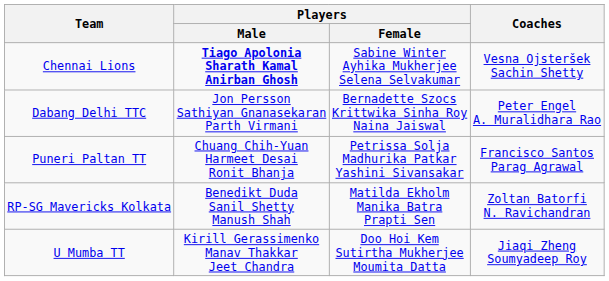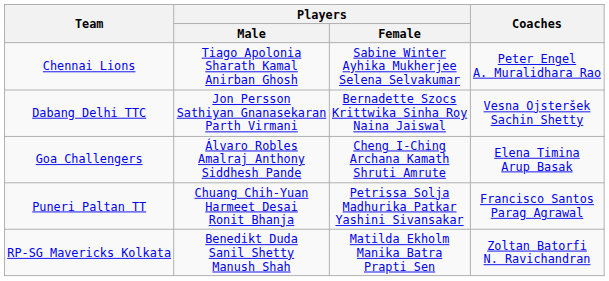(251, 66) bold -> (251, 66) normal
(537, 66) Vesna Ojsteršek Sachin Shetty -> (537, 66) Peter Engel A. Muralidhara Rao
(537, 113) Peter Engel A. Muralidhara Rao -> (537, 113) Vesna Ojsteršek Sachin Shetty
+ row: (89, 159)
- row: (89, 253)
